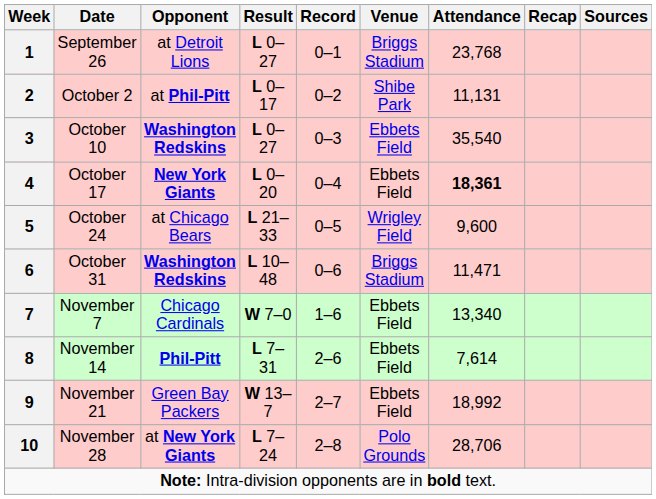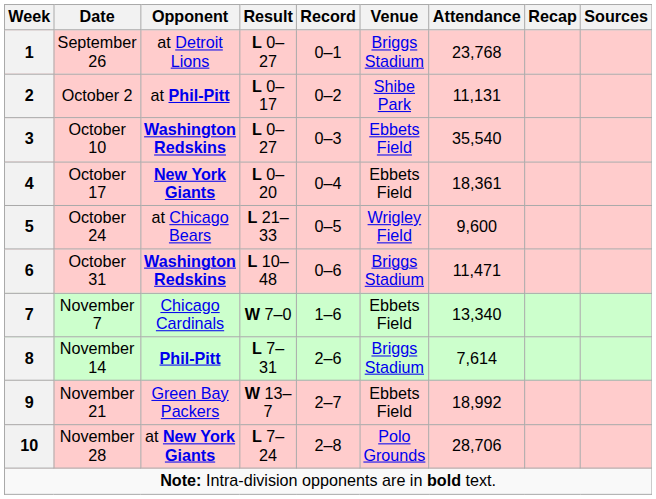(477, 183) bold -> (477, 183) normal
(394, 358) Ebbets Field -> (394, 358) Briggs Stadium
